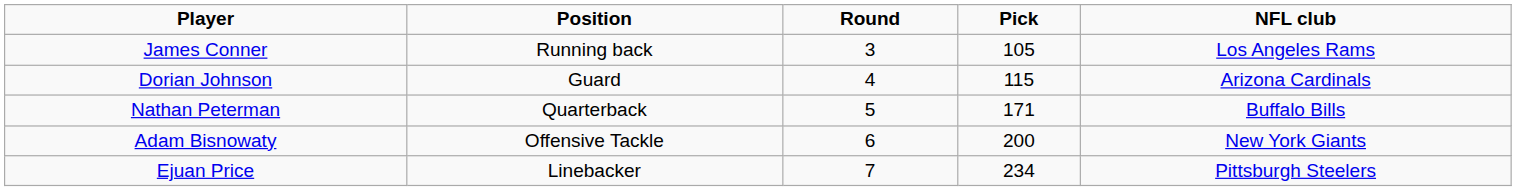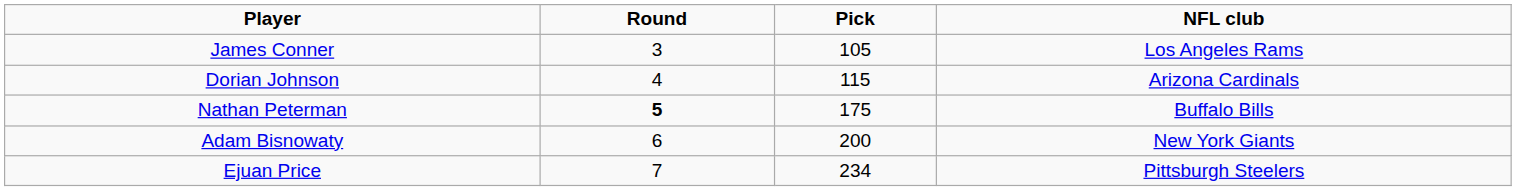- column: (594, 19)
(870, 110) normal -> (657, 110) bold
(1019, 110) 171 -> (855, 110) 175
